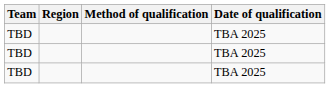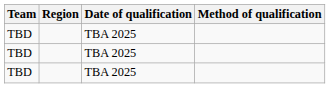columns swapped: (146, 14) <-> (268, 14)
